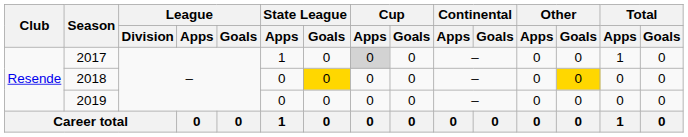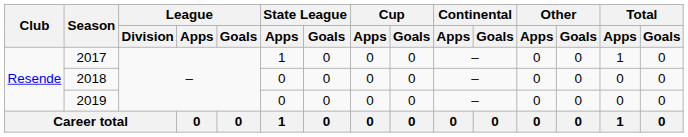(370, 57) lightgrey background -> (370, 57) no background
(327, 79) gold background -> (327, 79) no background
(578, 79) gold background -> (578, 79) no background
